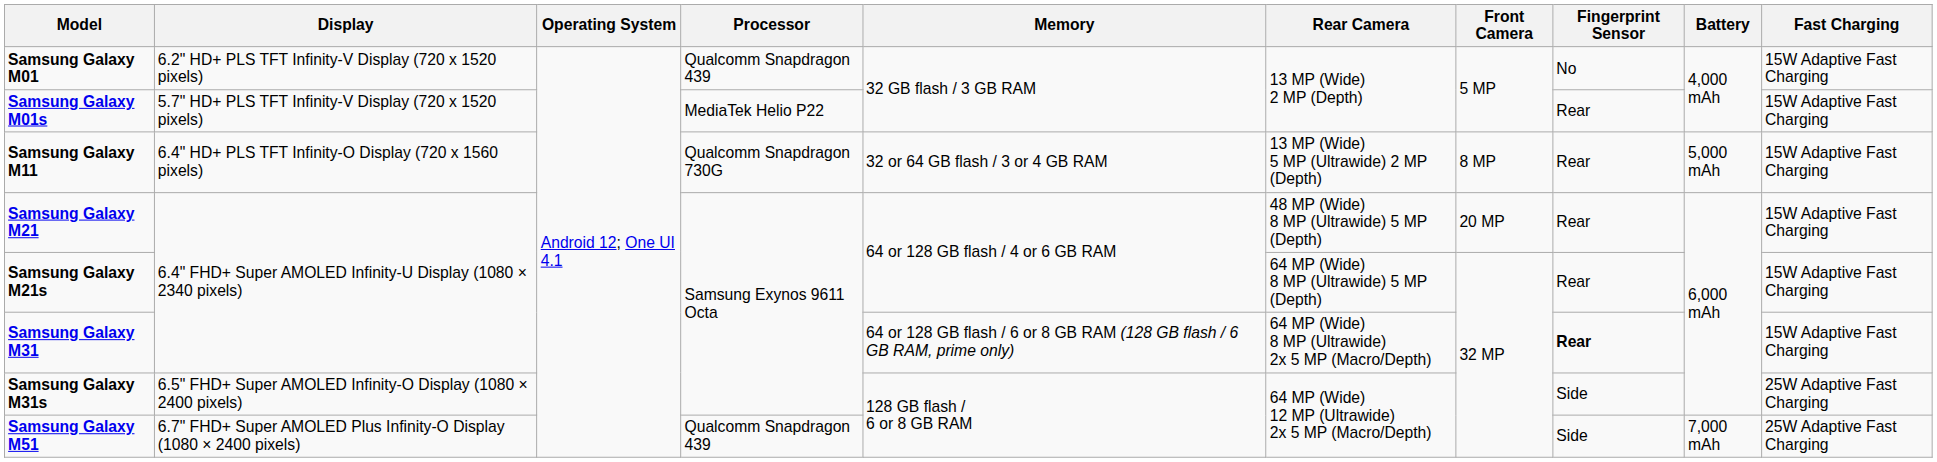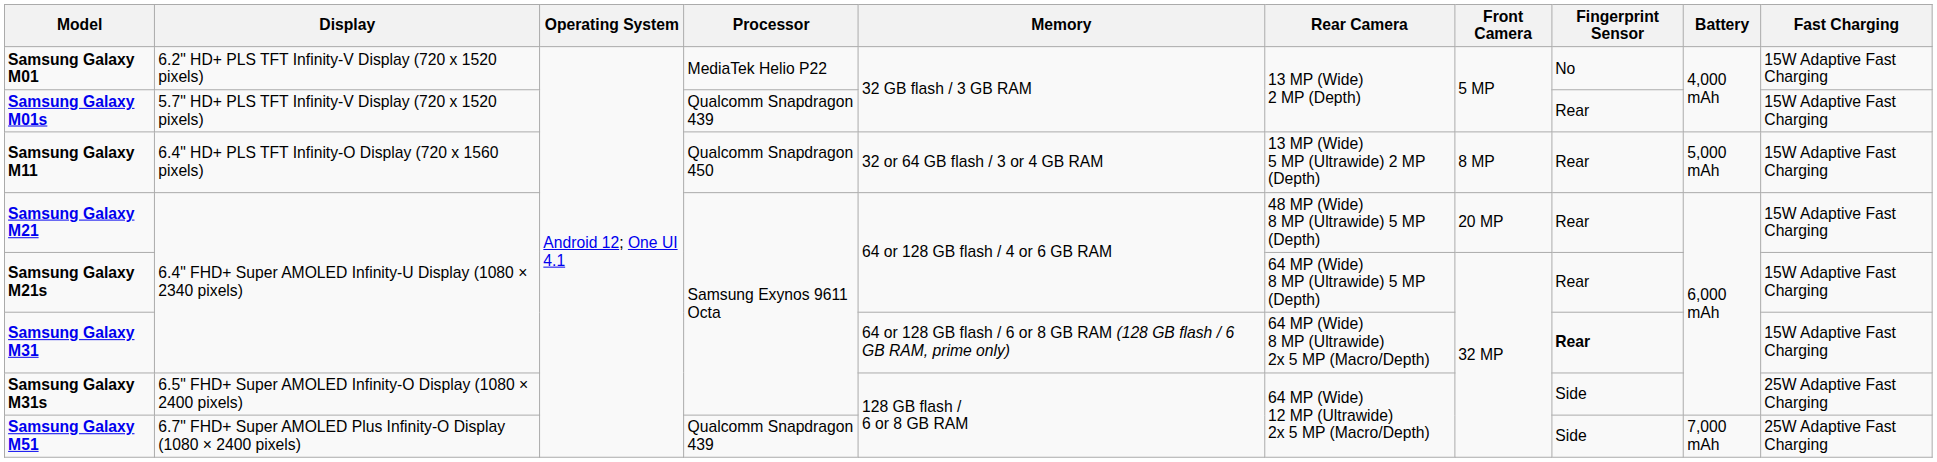(767, 68) Qualcomm Snapdragon 439 -> (757, 68) MediaTek Helio P22
(754, 110) MediaTek Helio P22 -> (770, 110) Qualcomm Snapdragon 439
(767, 162) Qualcomm Snapdragon 730G -> (770, 162) Qualcomm Snapdragon 450
